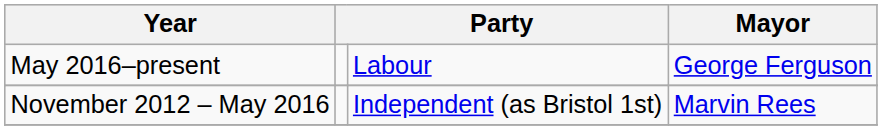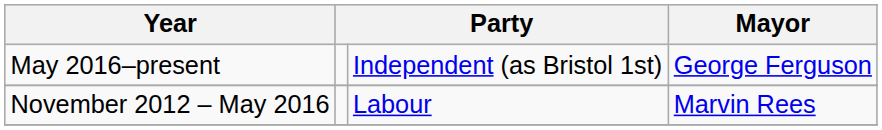(392, 64) Labour -> (508, 64) Independent (as Bristol 1st)
(508, 104) Independent (as Bristol 1st) -> (392, 104) Labour
